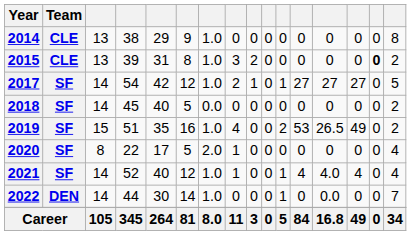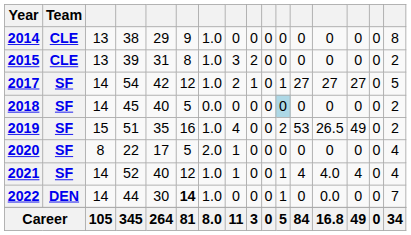(377, 60) bold -> (377, 60) normal
(283, 106) no background -> (283, 106) lightblue background
(188, 196) normal -> (188, 196) bold
